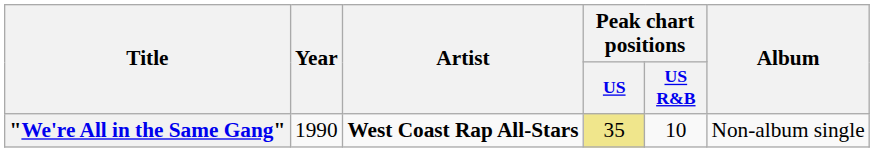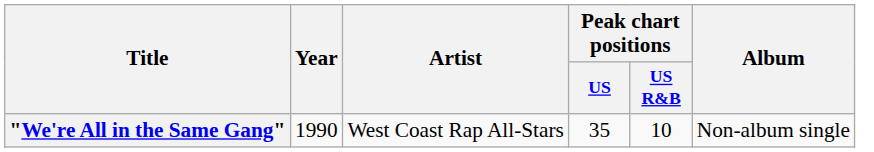(463, 130) bold -> (456, 130) normal
(614, 130) khaki background -> (600, 130) no background
